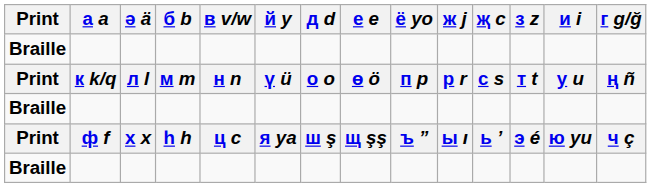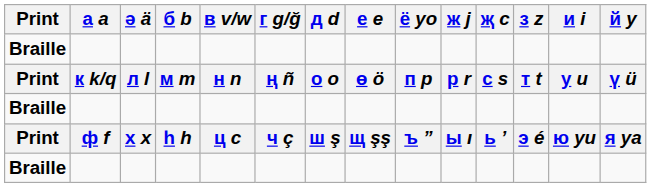columns swapped: (621, 19) <-> (278, 19)
